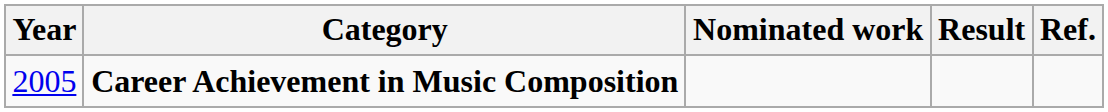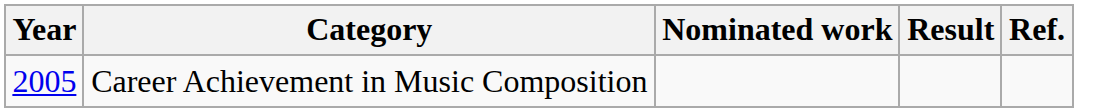(385, 80) bold -> (369, 80) normal
